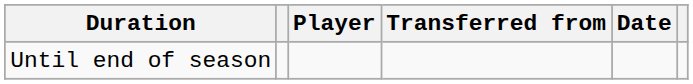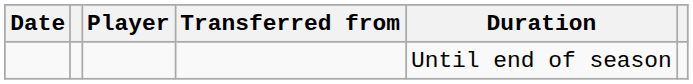columns swapped: (644, 24) <-> (141, 24)
